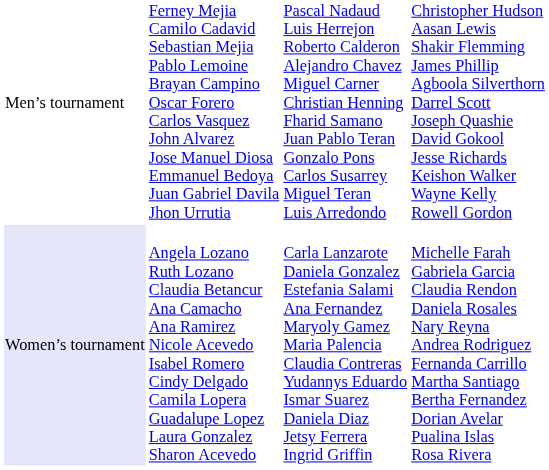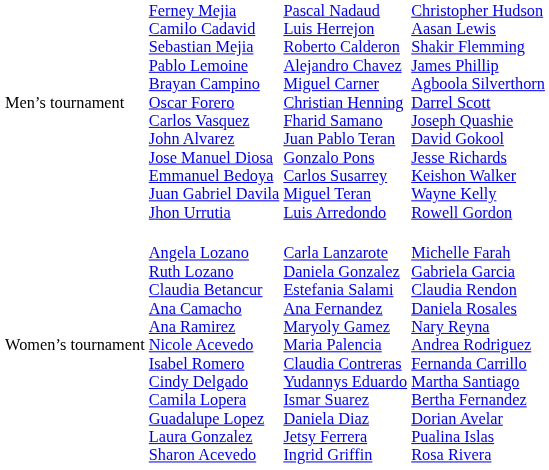(75, 345) lavender background -> (75, 345) no background
